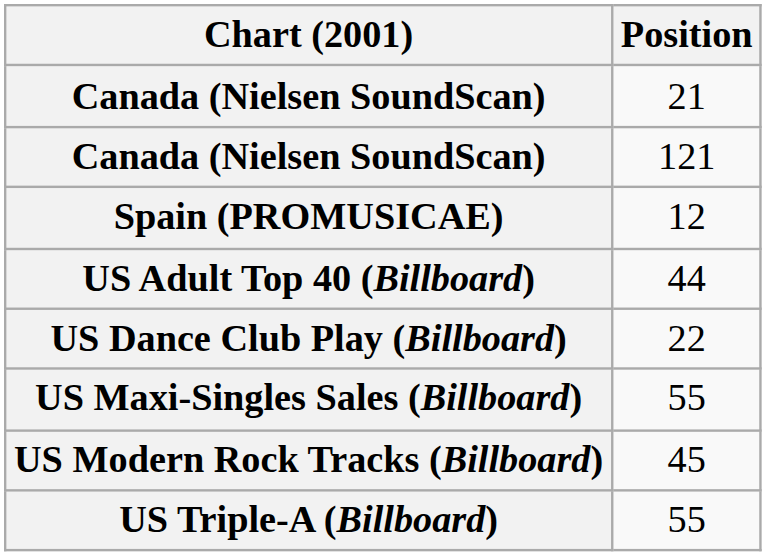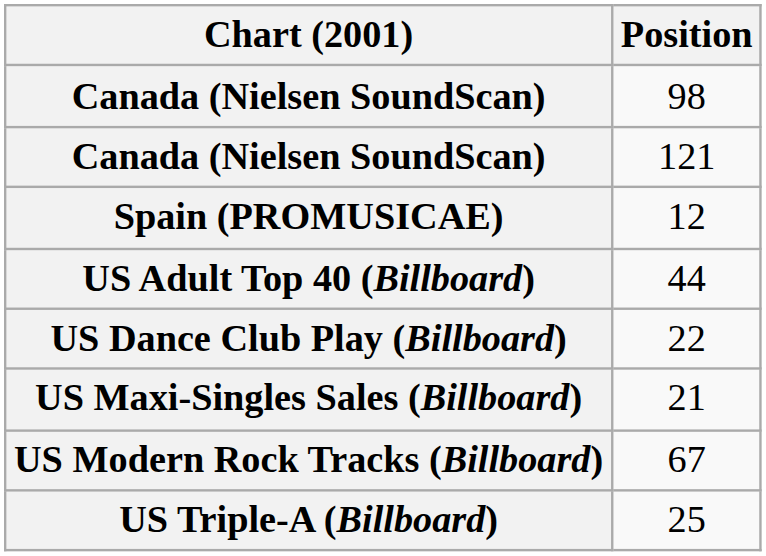(687, 95) 21 -> (687, 95) 98
(687, 398) 55 -> (687, 398) 21
(687, 459) 45 -> (687, 459) 67
(687, 519) 55 -> (687, 519) 25
